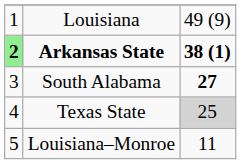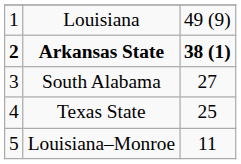(14, 50) lightgreen background -> (14, 50) no background
(207, 81) bold -> (207, 81) normal
(207, 112) lightgrey background -> (207, 112) no background
